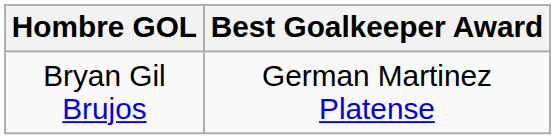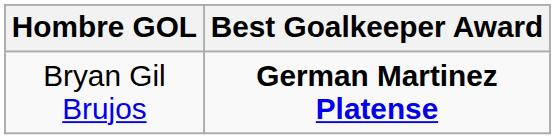(377, 92) normal -> (377, 92) bold
